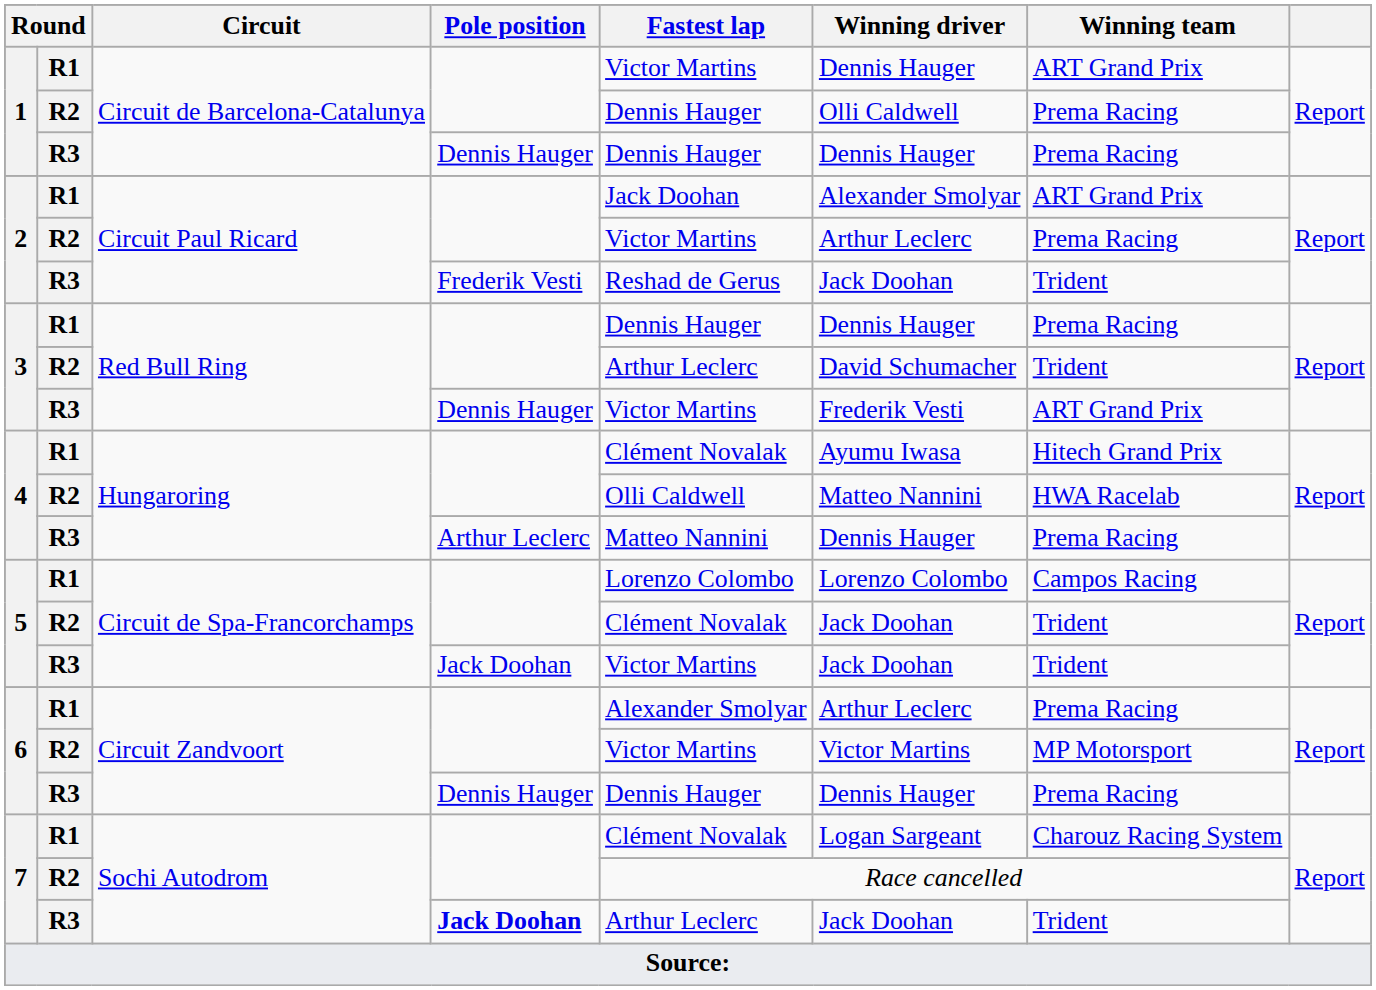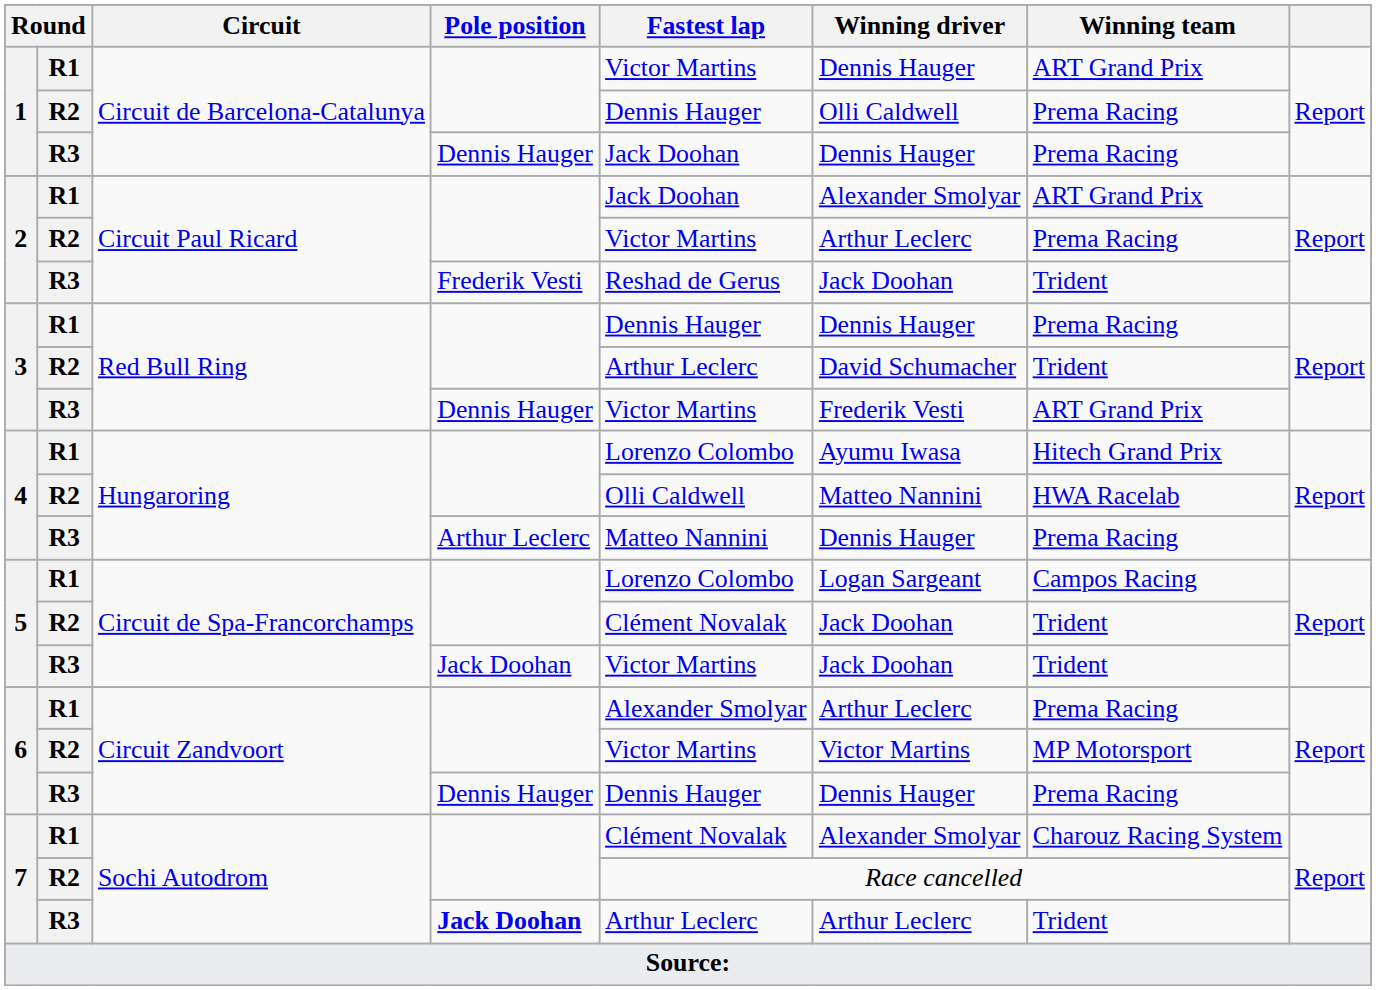(683, 153) Dennis Hauger -> (672, 153) Jack Doohan
(696, 451) Clément Novalak -> (699, 451) Lorenzo Colombo
(913, 579) Lorenzo Colombo -> (900, 579) Logan Sargeant
(900, 835) Logan Sargeant -> (920, 835) Alexander Smolyar
(886, 920) Jack Doohan -> (895, 920) Arthur Leclerc
